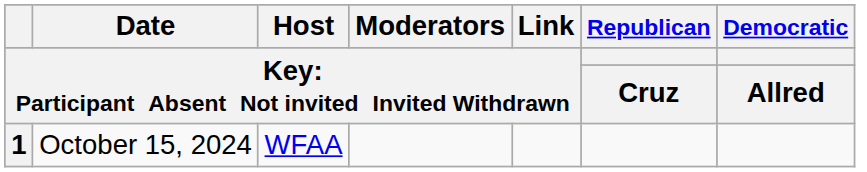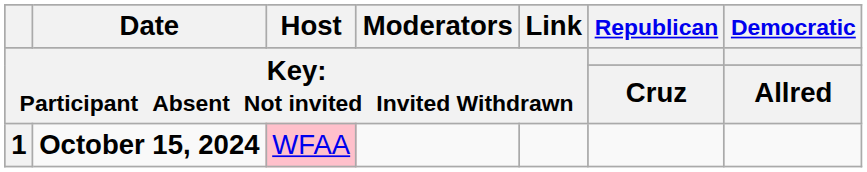(146, 144) normal -> (149, 144) bold
(304, 144) no background -> (311, 144) pink background
